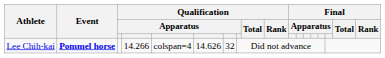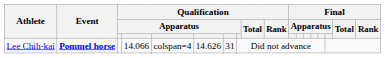(136, 46) 14.266 -> (136, 46) 14.066
(230, 46) 32 -> (230, 46) 31
